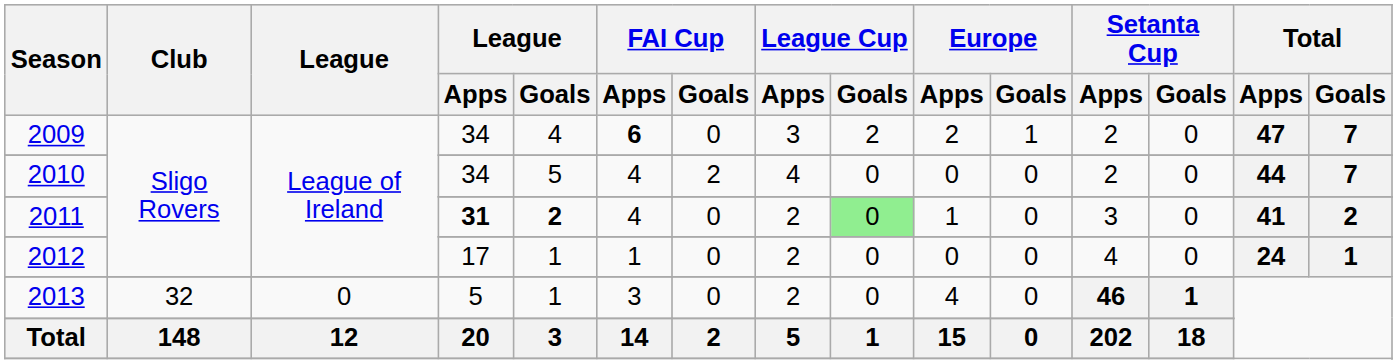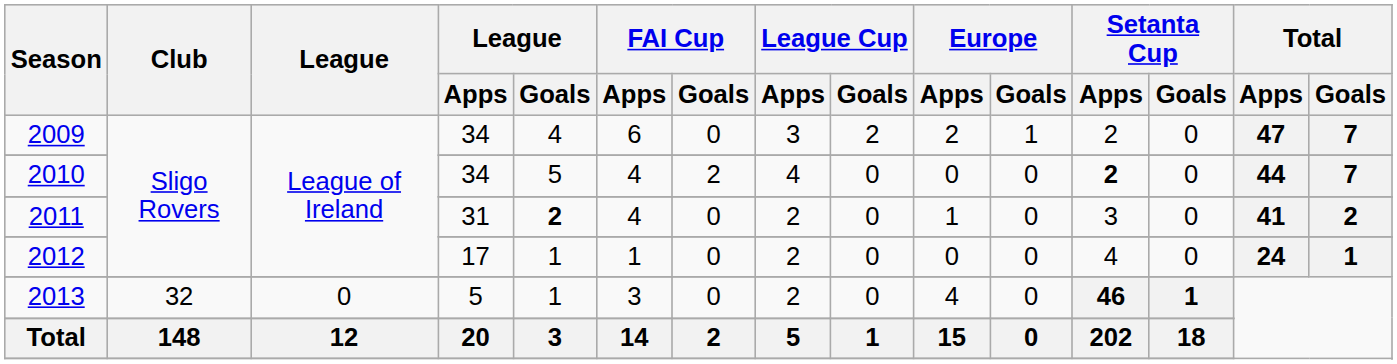(634, 134) bold -> (634, 134) normal
(1111, 175) normal -> (1111, 175) bold
(475, 216) bold -> (475, 216) normal
(872, 216) lightgreen background -> (872, 216) no background
